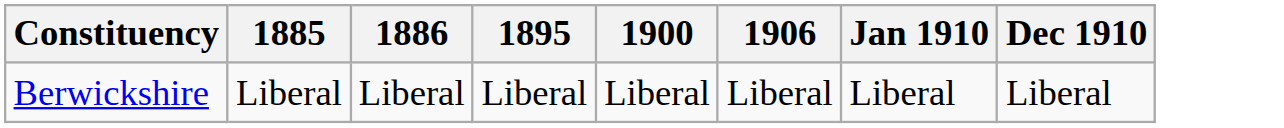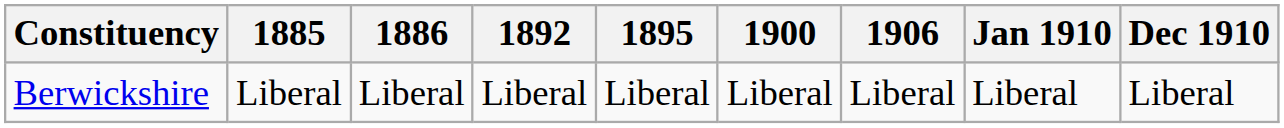+ column: (534, 33)
